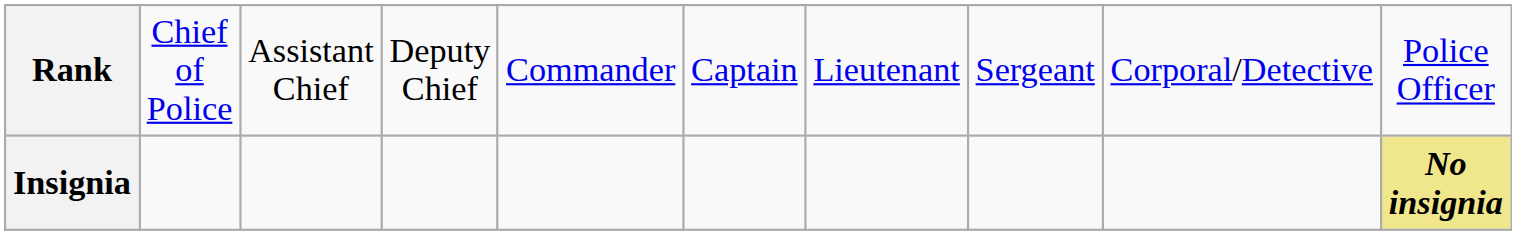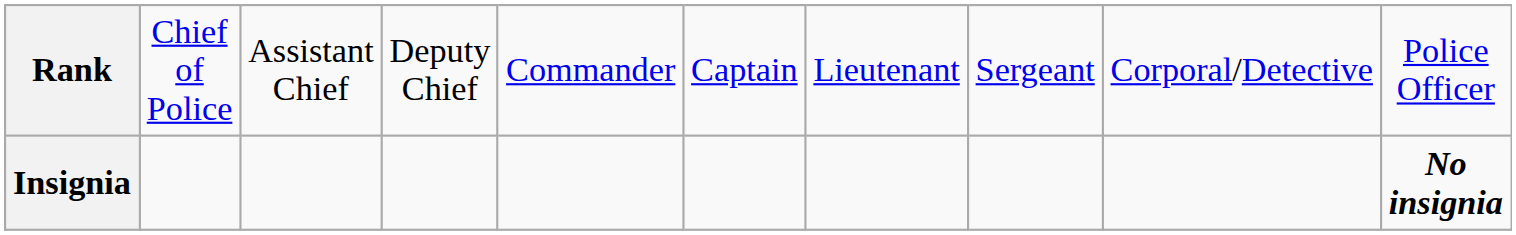(1446, 182) khaki background -> (1446, 182) no background
